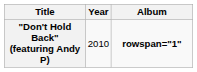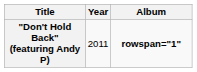(98, 43) 2010 -> (98, 43) 2011
